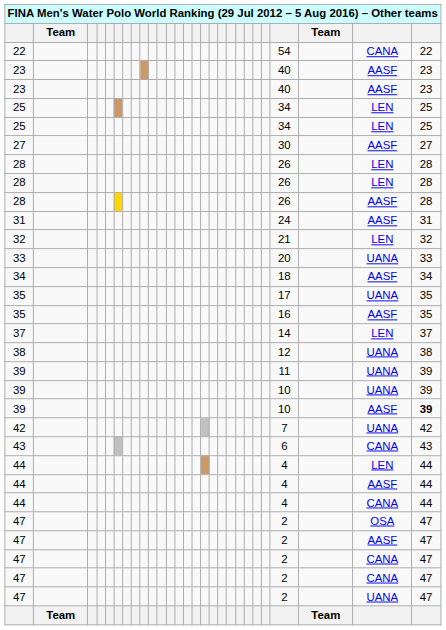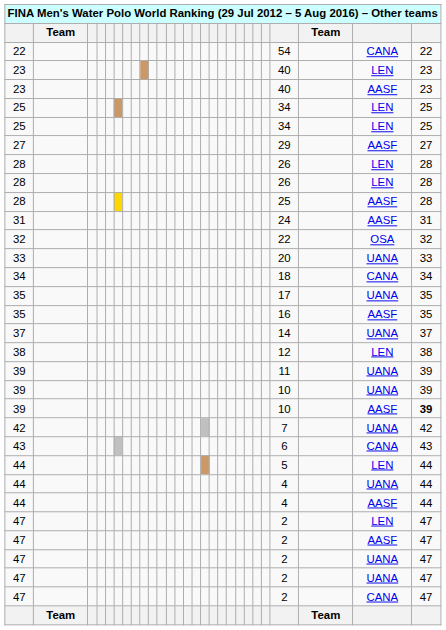(382, 70) AASF -> (382, 70) LEN
(284, 145) 30 -> (284, 145) 29
(284, 202) 26 -> (284, 202) 25
(284, 239) 21 -> (284, 239) 22
(382, 239) LEN -> (382, 239) OSA
(382, 277) AASF -> (382, 277) CANA
(382, 333) LEN -> (382, 333) UANA
(382, 352) UANA -> (382, 352) LEN
(284, 465) 4 -> (284, 465) 5
(382, 484) AASF -> (382, 484) UANA
(382, 502) CANA -> (382, 502) AASF
(382, 521) OSA -> (382, 521) LEN
(382, 559) CANA -> (382, 559) UANA
(382, 578) CANA -> (382, 578) UANA
(382, 596) UANA -> (382, 596) CANA
